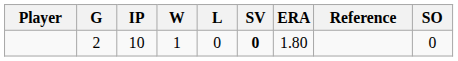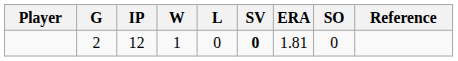columns swapped: (432, 17) <-> (363, 17)
(137, 43) 10 -> (137, 43) 12
(294, 43) 1.80 -> (294, 43) 1.81
